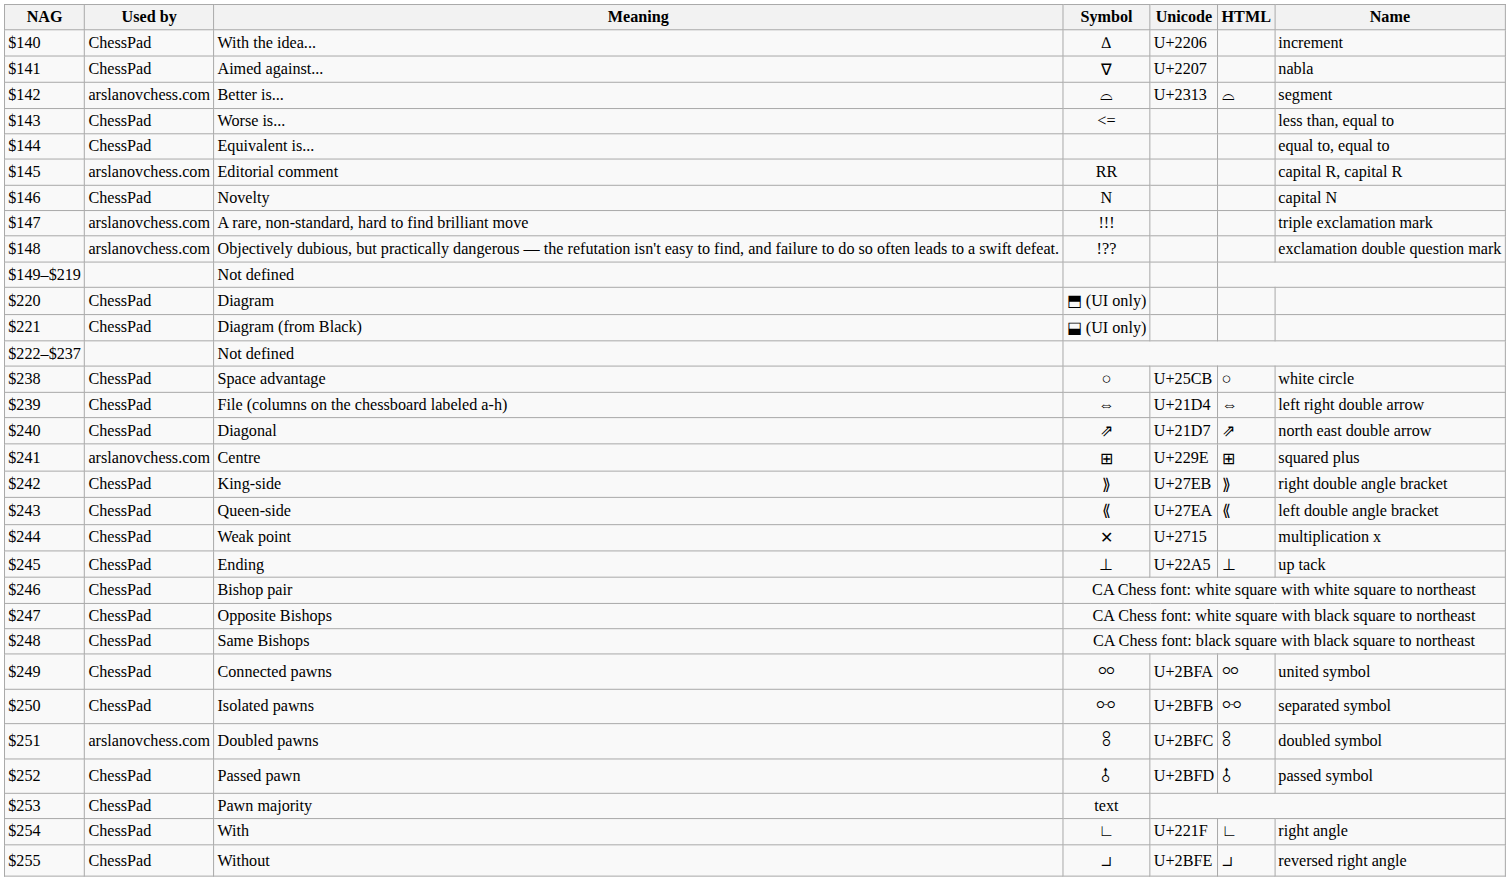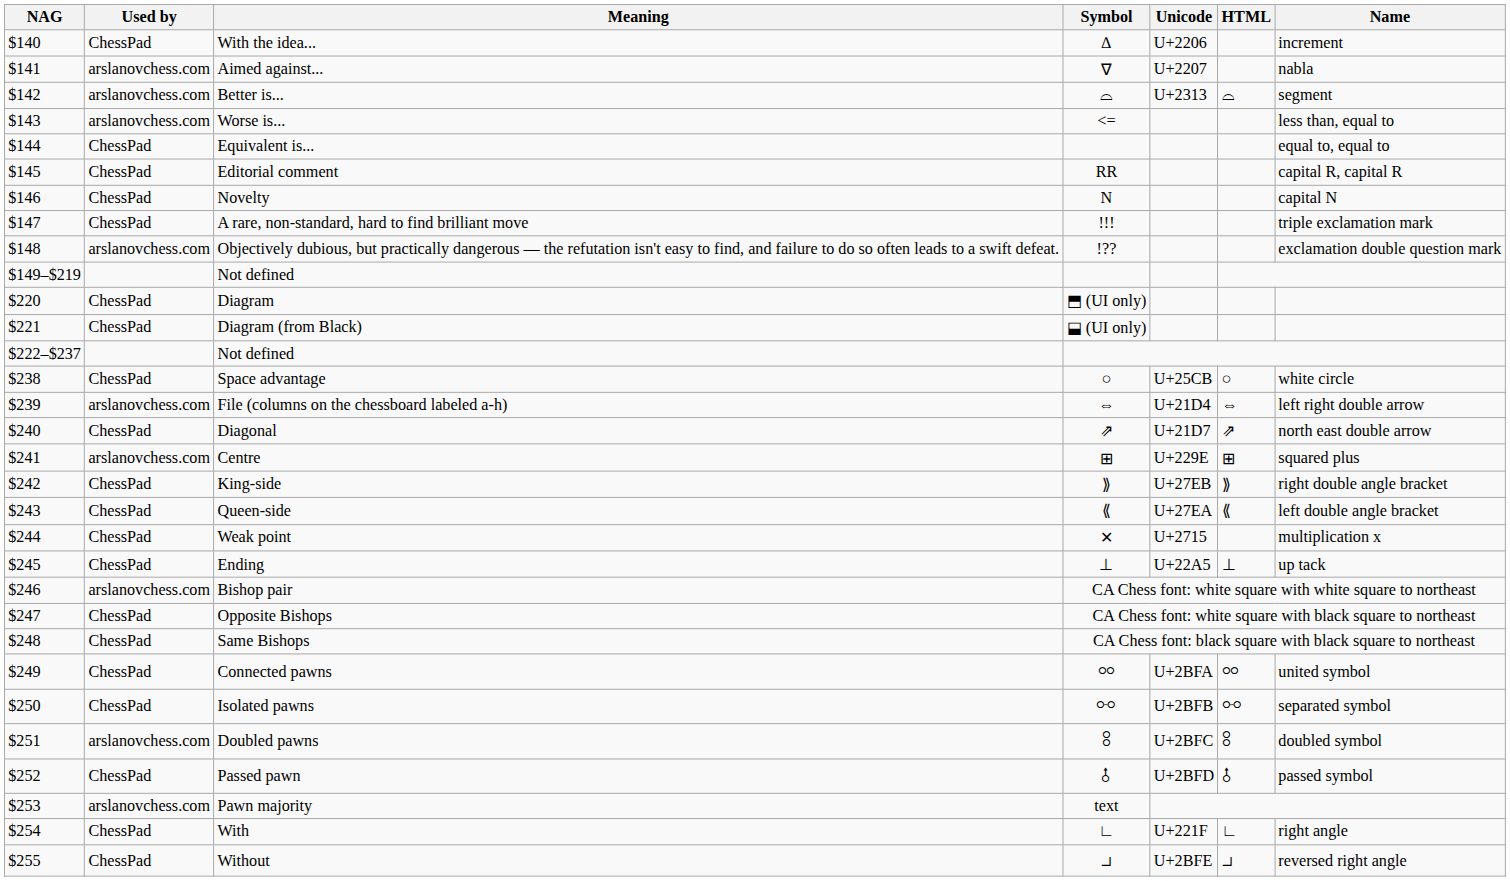(120, 69) ChessPad -> (149, 69) arslanovchess.com
(120, 120) ChessPad -> (149, 120) arslanovchess.com
(149, 172) arslanovchess.com -> (120, 172) ChessPad
(149, 223) arslanovchess.com -> (120, 223) ChessPad
(120, 404) ChessPad -> (149, 404) arslanovchess.com
(120, 590) ChessPad -> (149, 590) arslanovchess.com
(120, 805) ChessPad -> (149, 805) arslanovchess.com
